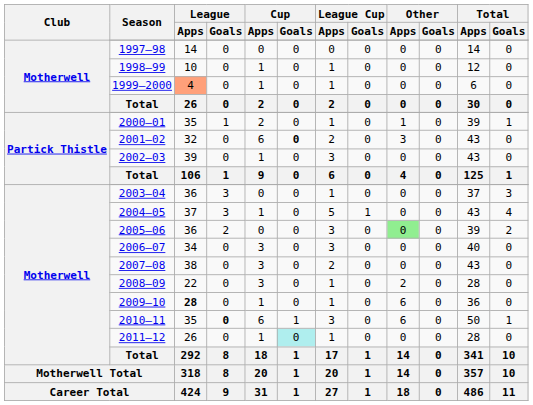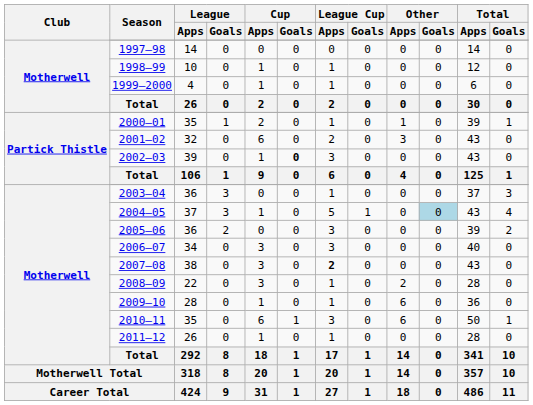(191, 85) lightsalmon background -> (191, 85) no background
(296, 139) bold -> (296, 139) normal
(296, 158) normal -> (296, 158) bold
(438, 212) no background -> (438, 212) lightblue background
(403, 230) lightgreen background -> (403, 230) no background
(332, 266) normal -> (332, 266) bold
(191, 302) bold -> (191, 302) normal
(226, 320) bold -> (226, 320) normal
(296, 338) paleturquoise background -> (296, 338) no background
